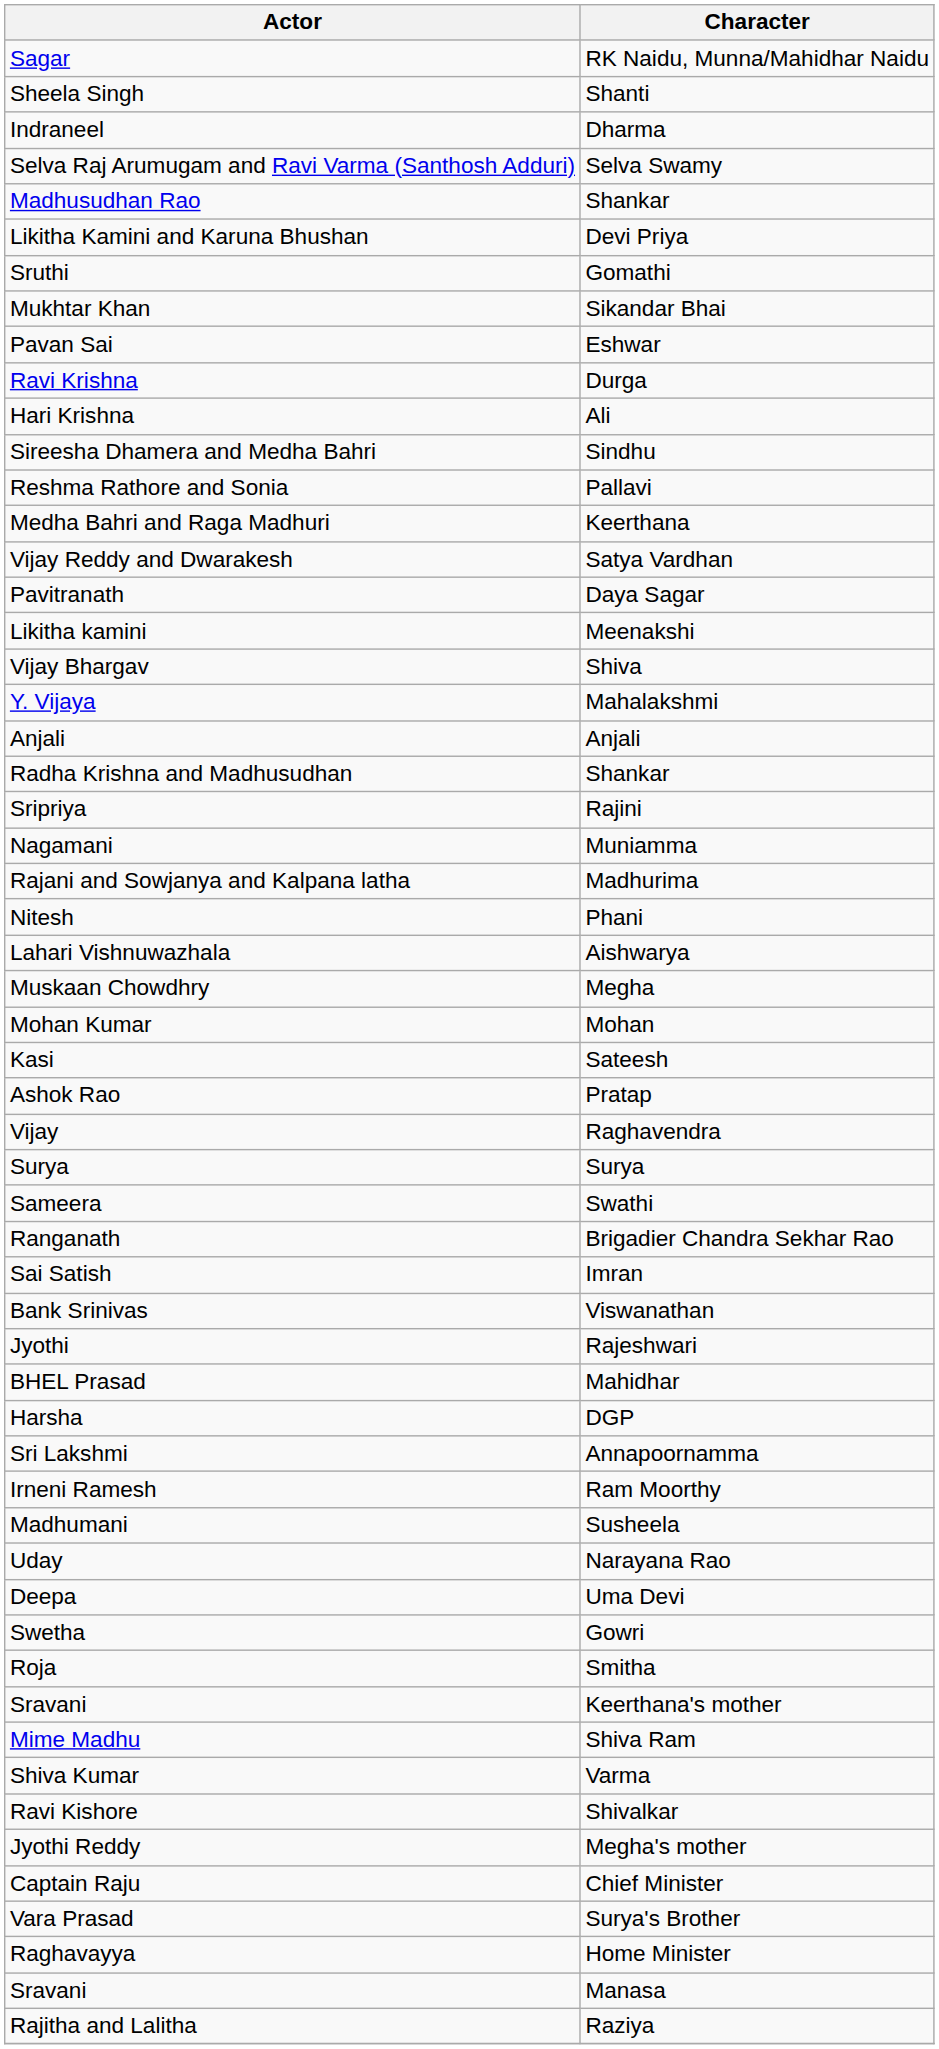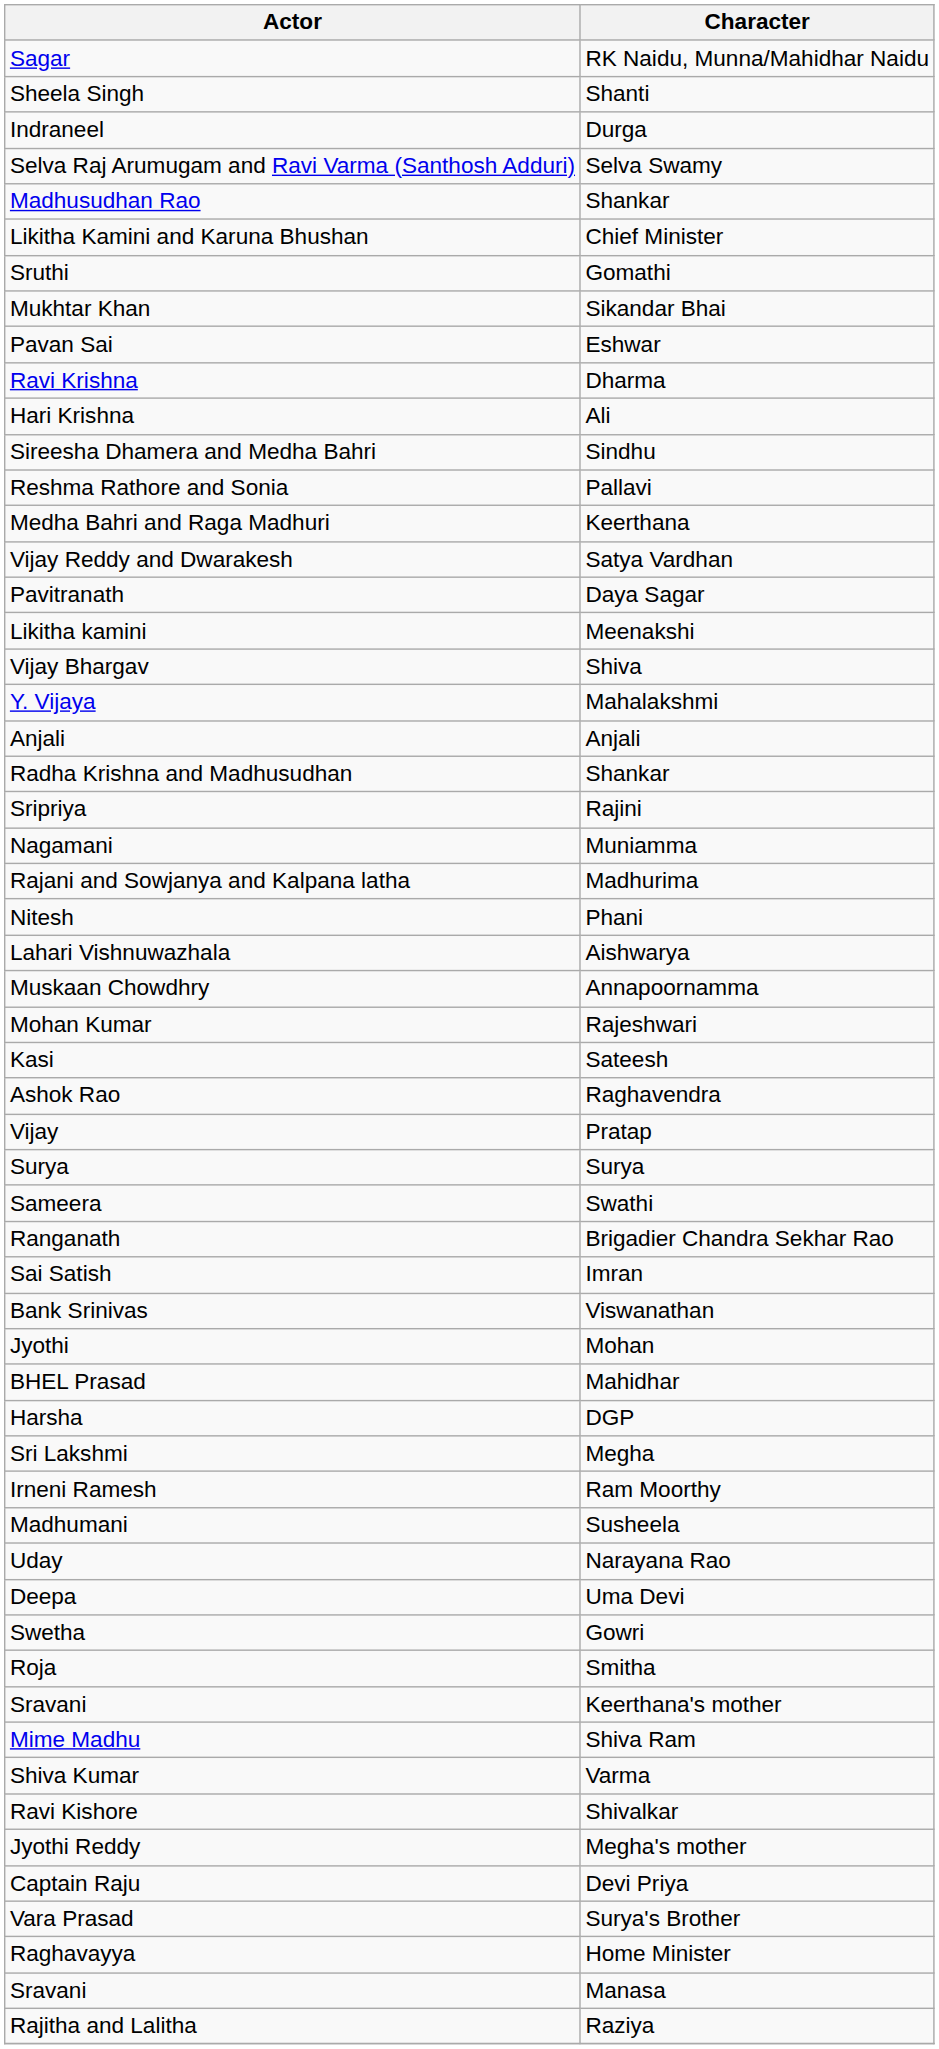(626, 129) Dharma -> (616, 129) Durga
(637, 237) Devi Priya -> (654, 237) Chief Minister
(616, 380) Durga -> (626, 380) Dharma
(620, 988) Megha -> (672, 988) Annapoornamma
(620, 1024) Mohan -> (641, 1024) Rajeshwari
(619, 1095) Pratap -> (653, 1095) Raghavendra
(653, 1131) Raghavendra -> (619, 1131) Pratap
(641, 1346) Rajeshwari -> (620, 1346) Mohan
(672, 1453) Annapoornamma -> (620, 1453) Megha
(654, 1882) Chief Minister -> (637, 1882) Devi Priya
